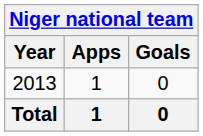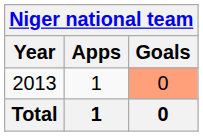(163, 83) no background -> (163, 83) lightsalmon background
